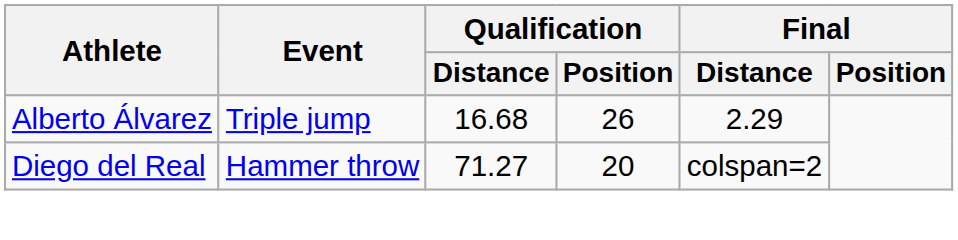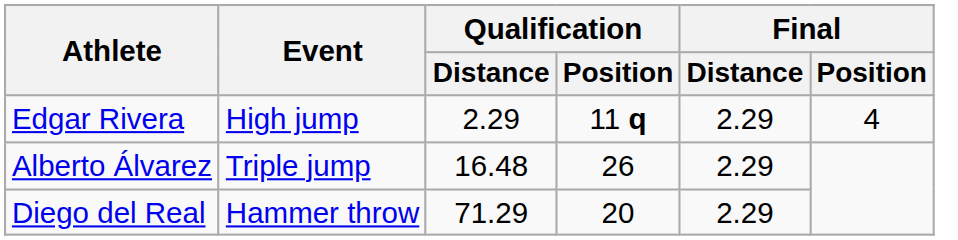+ row: (98, 119)
(491, 119) 16.68 -> (491, 166) 16.48
(491, 166) 71.27 -> (491, 213) 71.29
(754, 166) colspan=2 -> (745, 213) 2.29
